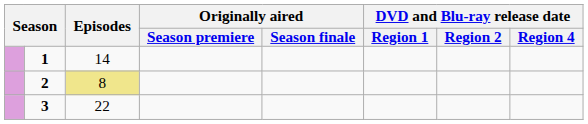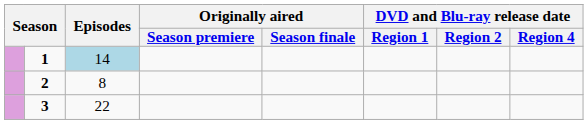(102, 58) no background -> (102, 58) lightblue background
(102, 82) khaki background -> (102, 82) no background
